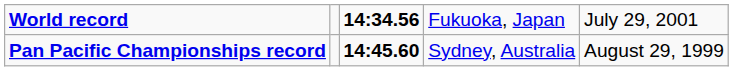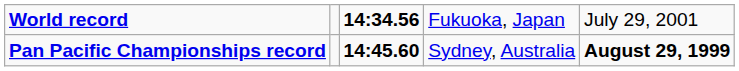(654, 50) normal -> (657, 50) bold
